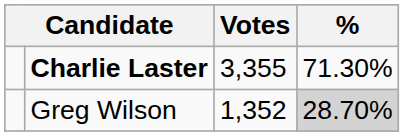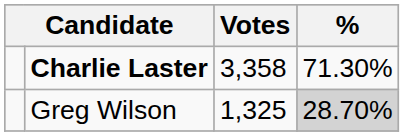(253, 67) 3,355 -> (253, 67) 3,358
(253, 109) 1,352 -> (253, 109) 1,325
